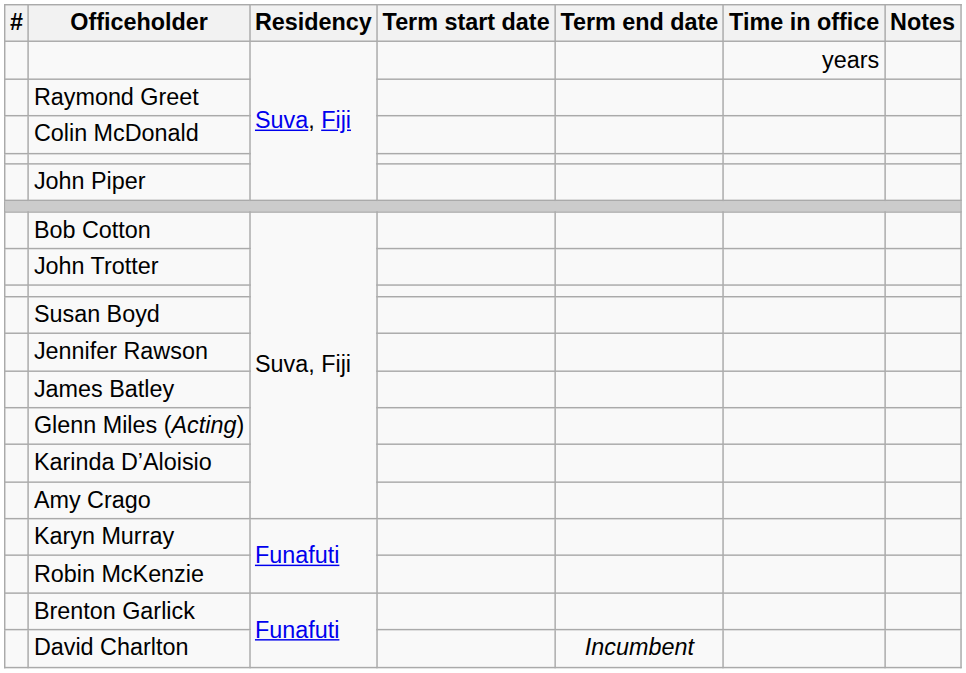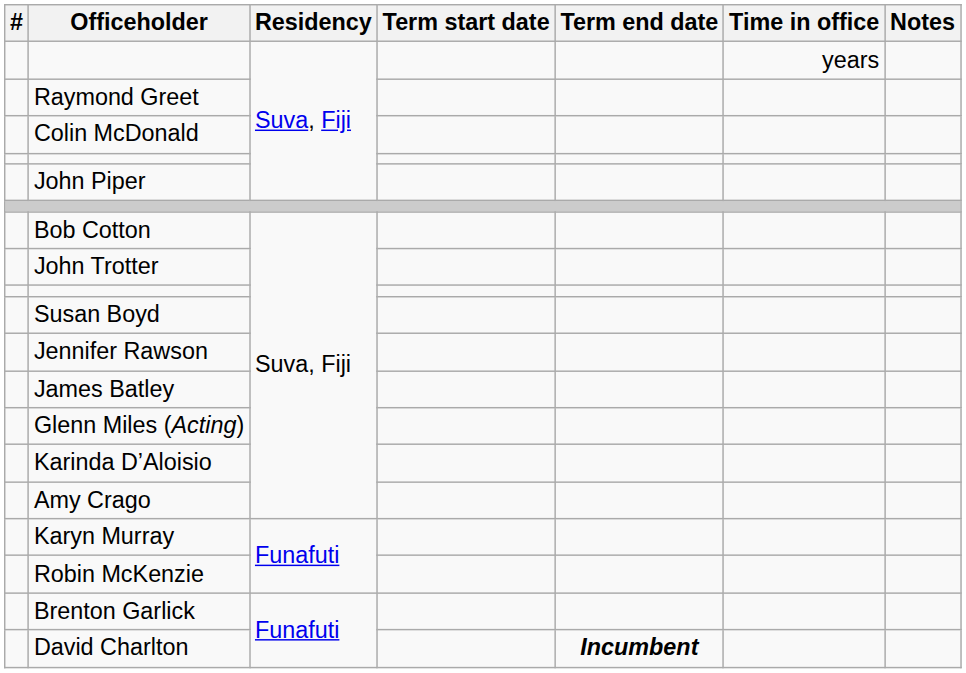(639, 648) normal -> (639, 648) bold
